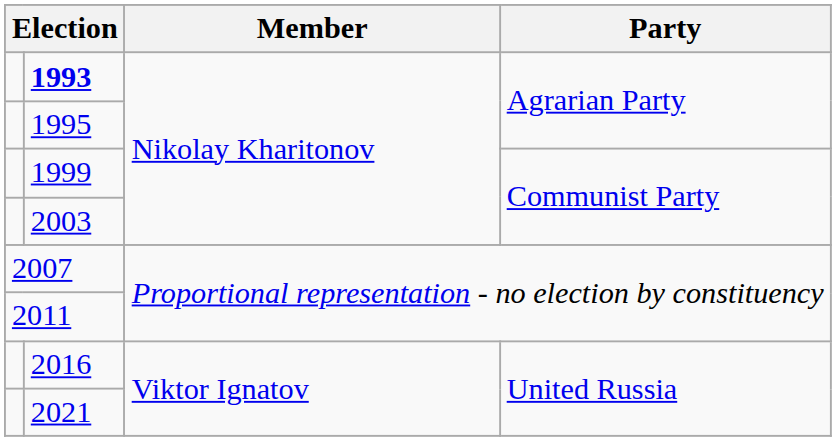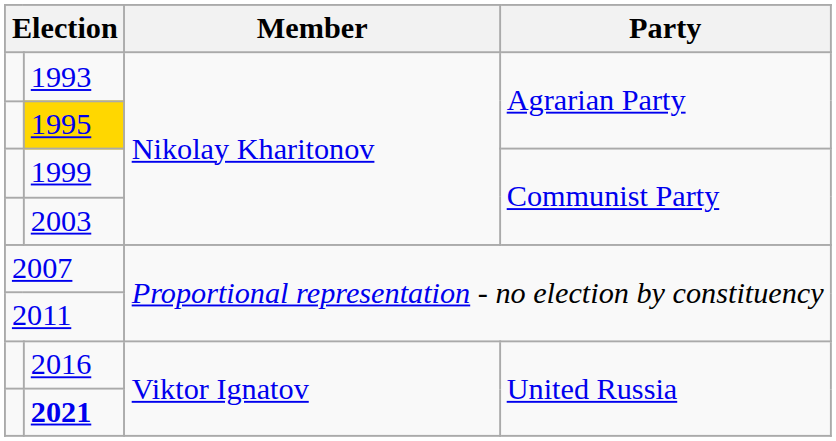(61, 76) bold -> (61, 76) normal
(61, 124) no background -> (61, 124) gold background
(61, 412) normal -> (61, 412) bold
